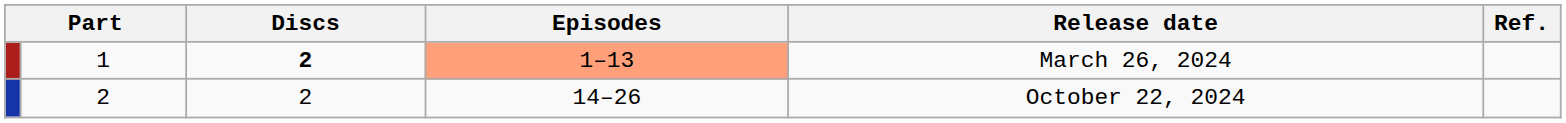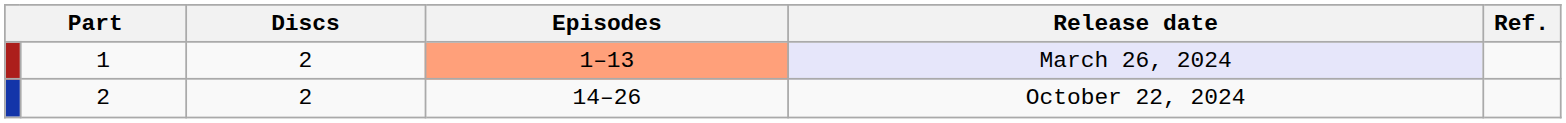(305, 61) bold -> (305, 61) normal
(1136, 61) no background -> (1136, 61) lavender background
